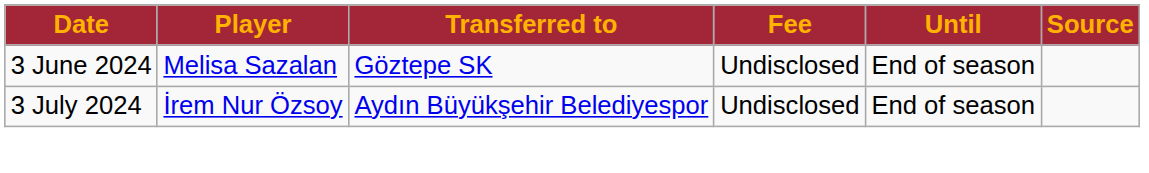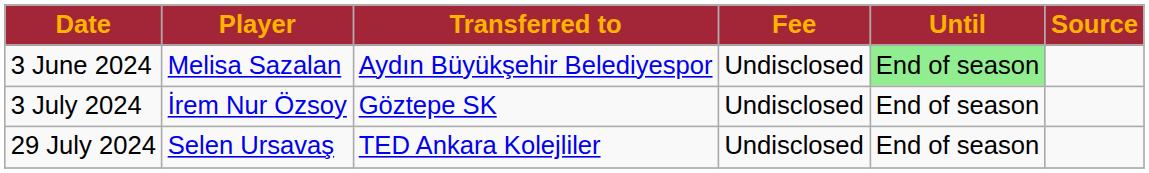(423, 65) Göztepe SK -> (536, 65) Aydın Büyükşehir Belediyespor
(953, 65) no background -> (957, 65) lightgreen background
(531, 106) Aydın Büyükşehir Belediyespor -> (428, 106) Göztepe SK
+ row: (83, 146)
